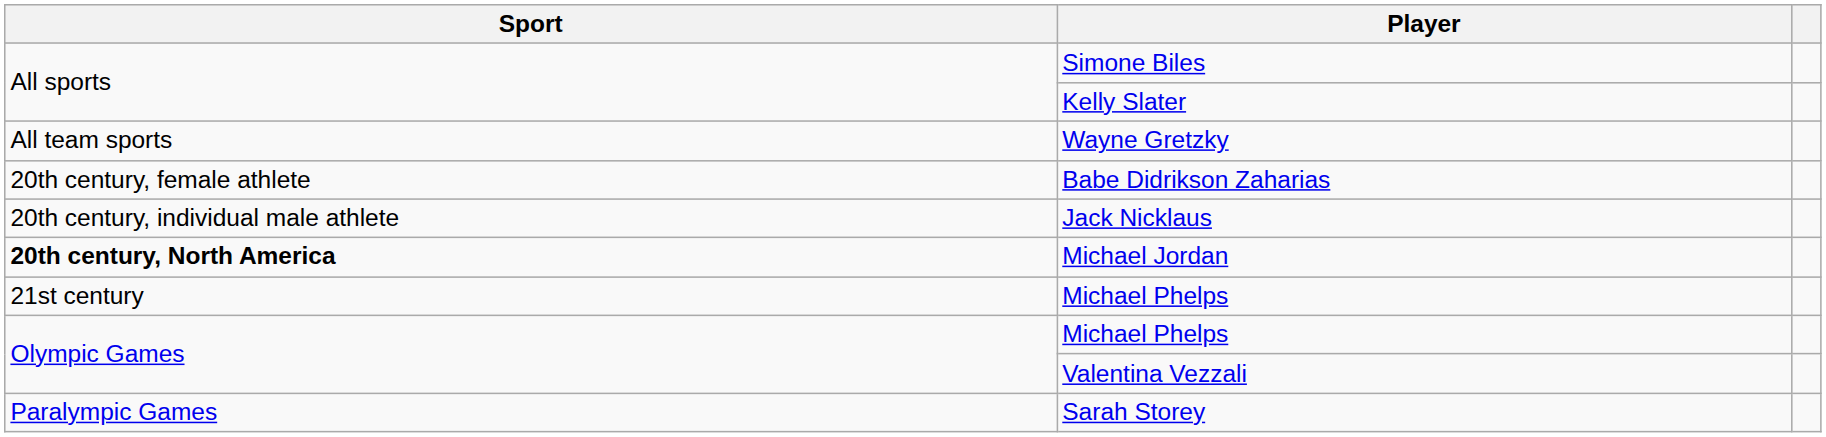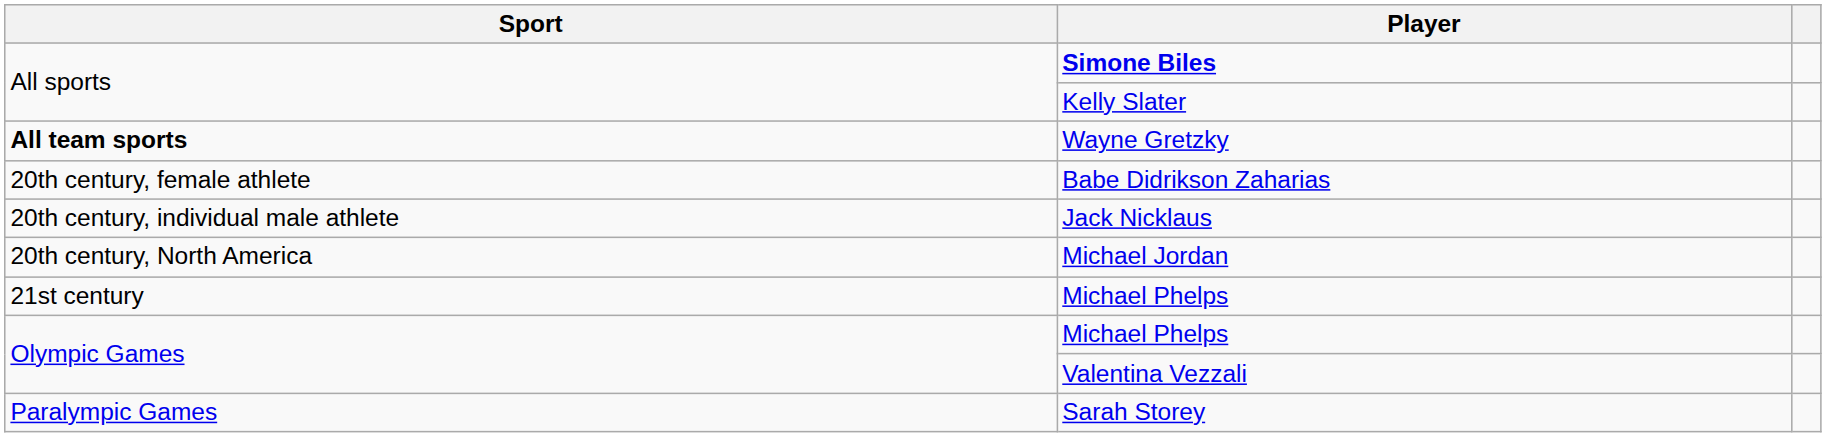(1134, 62) normal -> (1139, 62) bold
(91, 140) normal -> (99, 140) bold
(173, 256) bold -> (161, 256) normal
